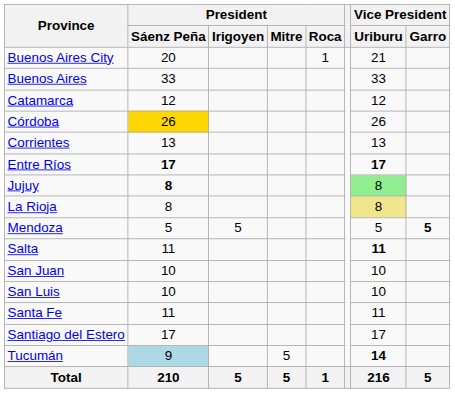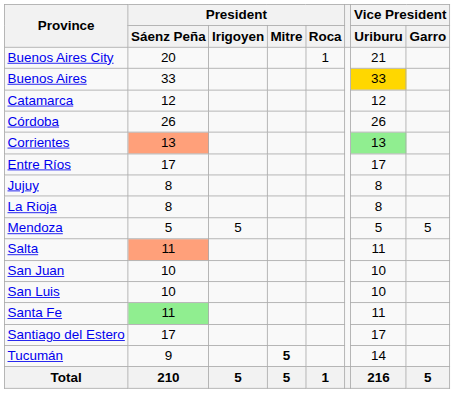(379, 79) no background -> (379, 79) gold background
(168, 121) gold background -> (168, 121) no background
(168, 143) no background -> (168, 143) lightsalmon background
(379, 143) no background -> (379, 143) lightgreen background
(168, 164) bold -> (168, 164) normal
(379, 164) bold -> (379, 164) normal
(168, 185) bold -> (168, 185) normal
(379, 185) lightgreen background -> (379, 185) no background
(379, 206) khaki background -> (379, 206) no background
(428, 228) bold -> (428, 228) normal
(168, 249) no background -> (168, 249) lightsalmon background
(379, 249) bold -> (379, 249) normal
(168, 313) no background -> (168, 313) lightgreen background
(168, 356) lightblue background -> (168, 356) no background
(286, 356) normal -> (286, 356) bold
(379, 356) bold -> (379, 356) normal
